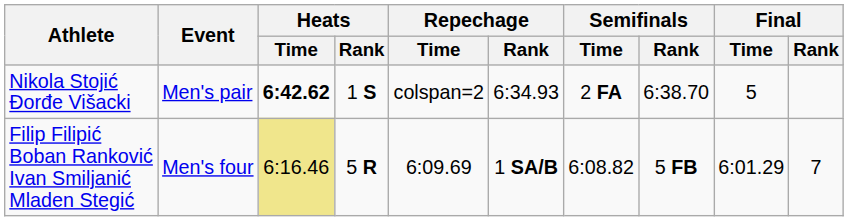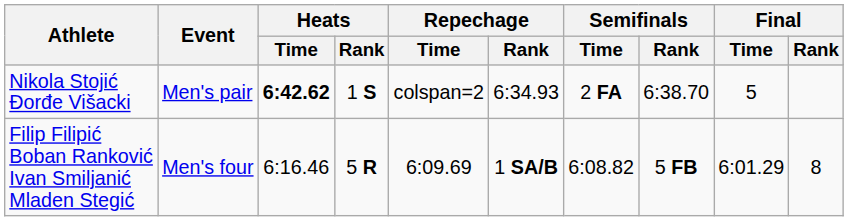(296, 167) khaki background -> (296, 167) no background
(816, 167) 7 -> (816, 167) 8
